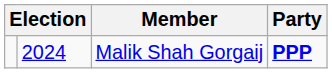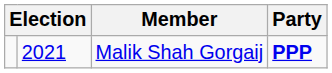(44, 51) 2024 -> (44, 51) 2021
